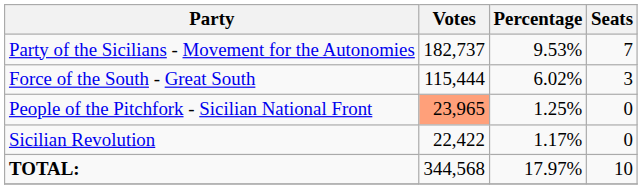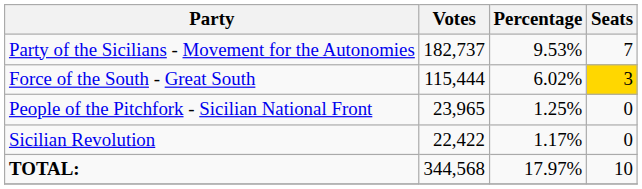(628, 79) no background -> (628, 79) gold background
(459, 109) lightsalmon background -> (459, 109) no background
